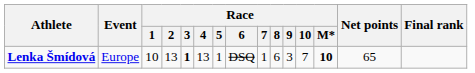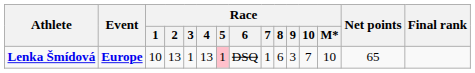(120, 57) normal -> (122, 57) bold
(187, 57) bold -> (191, 57) normal
(219, 57) no background -> (222, 57) pink background
(326, 57) bold -> (329, 57) normal
